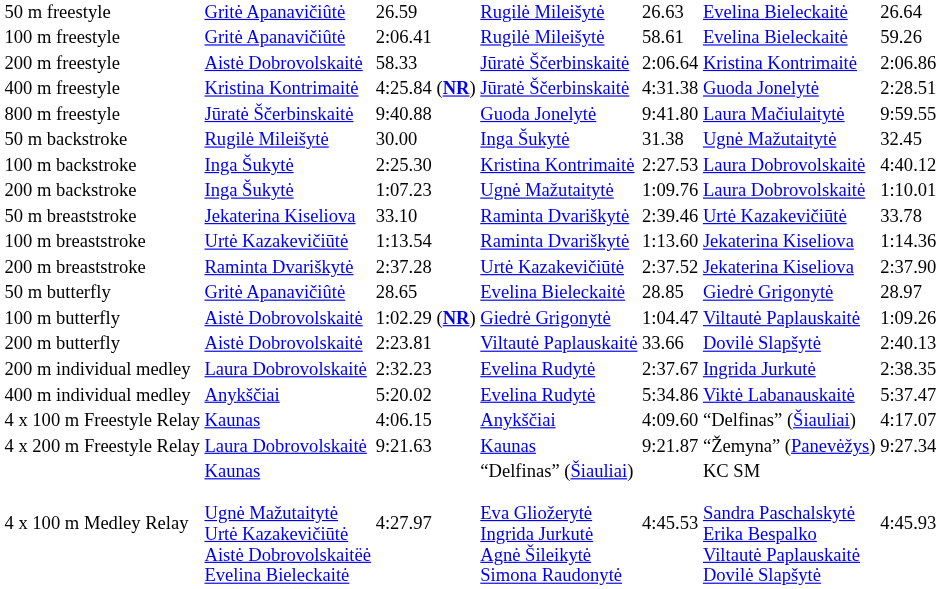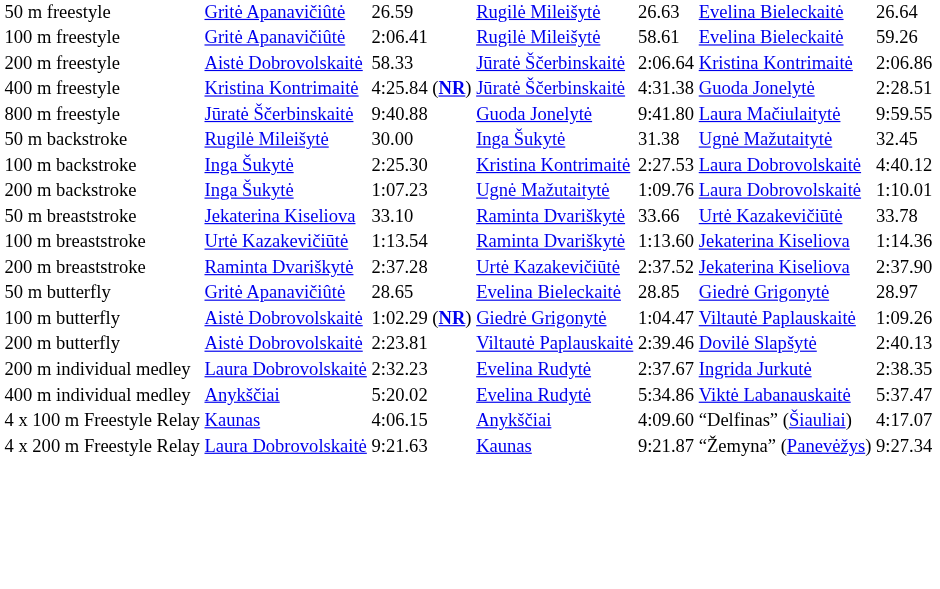(670, 216) 2:39.46 -> (659, 216) 33.66
(663, 343) 33.66 -> (666, 343) 2:39.46
- row: (96, 523)
